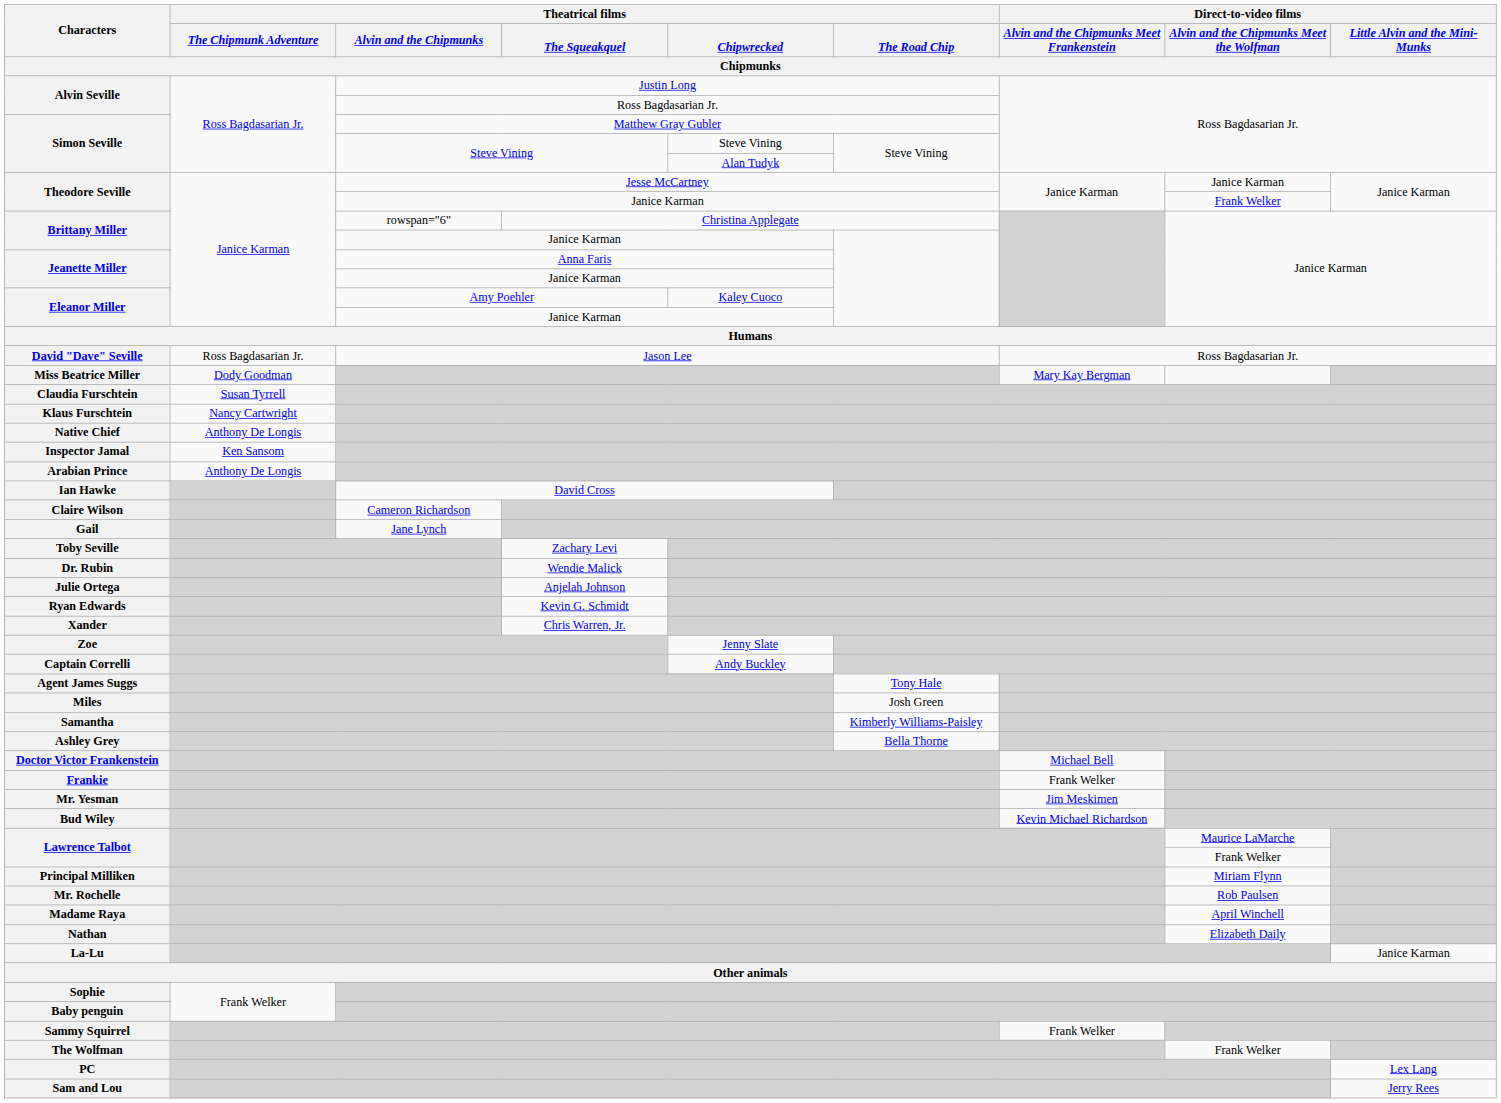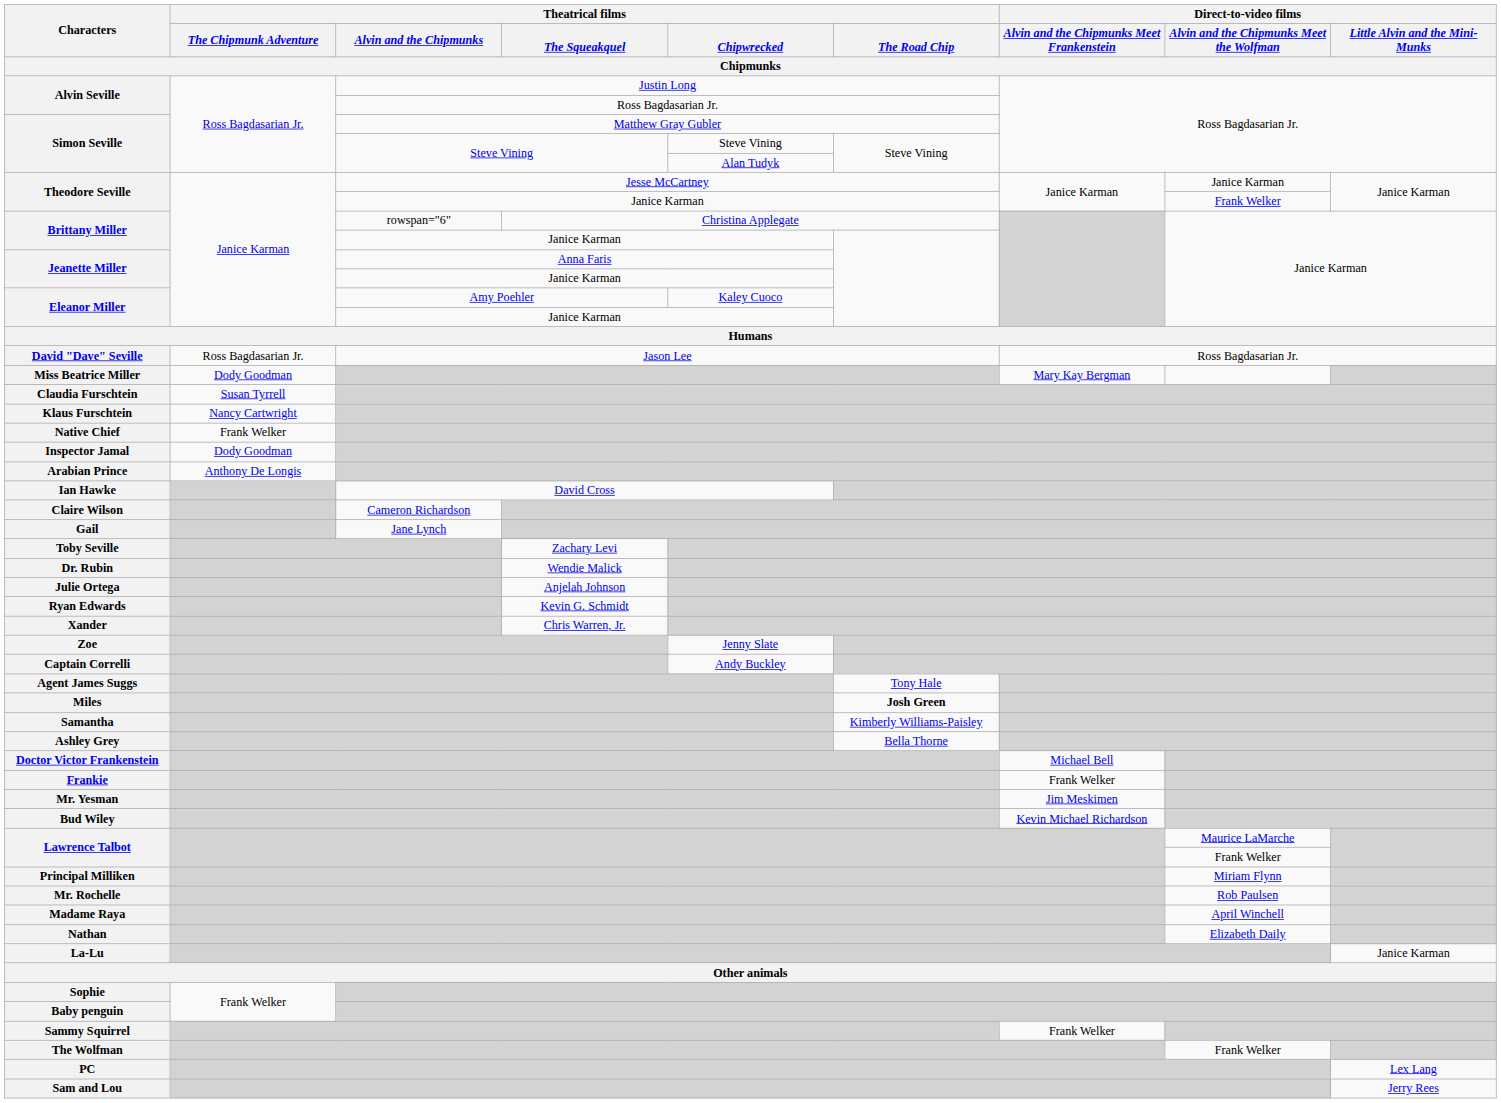(253, 432) Anthony De Longis -> (253, 432) Frank Welker
(253, 452) Ken Sansom -> (253, 452) Dody Goodman
(916, 702) normal -> (916, 702) bold
